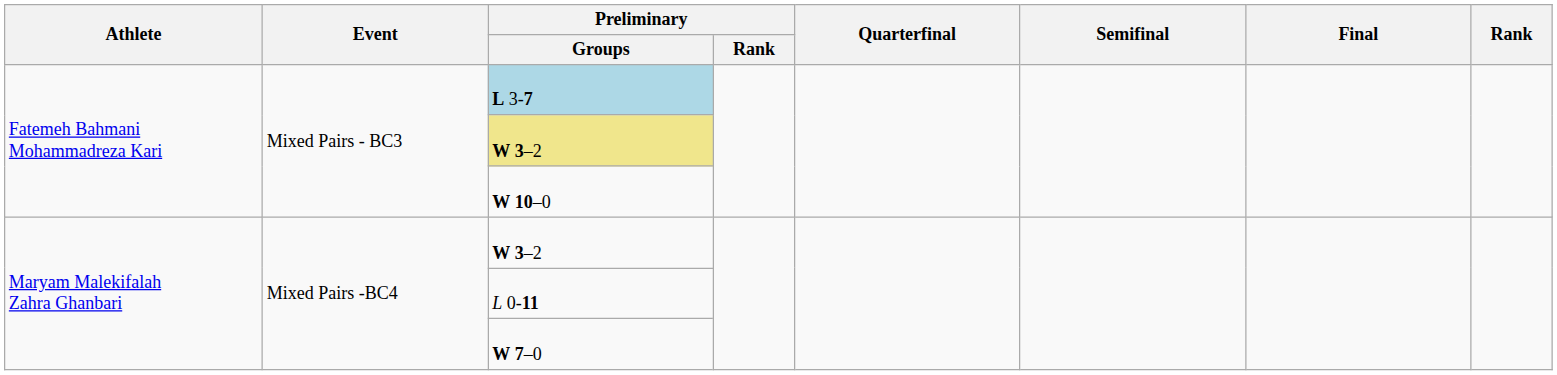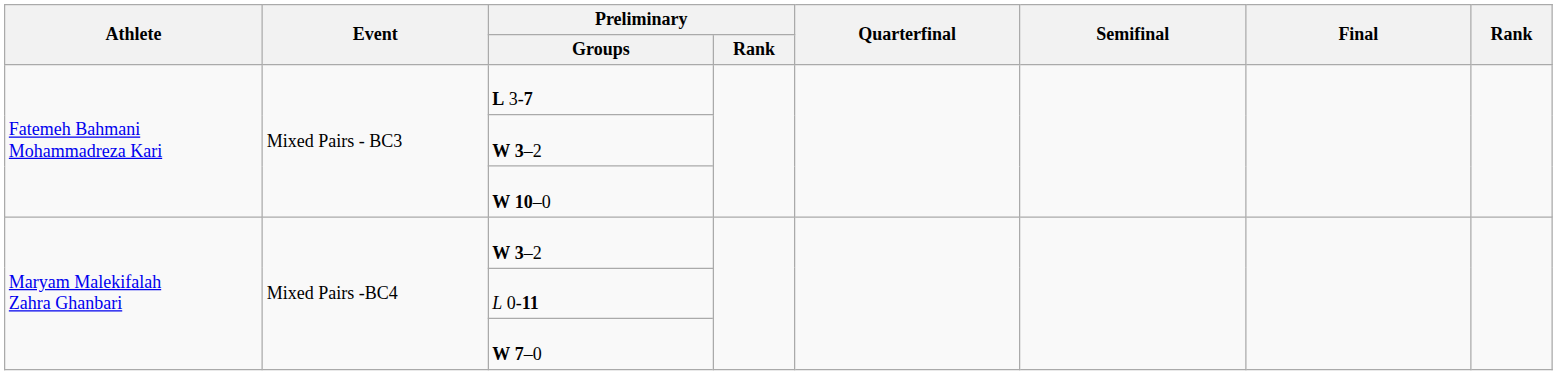(513, 100) lightblue background -> (513, 100) no background
(517, 151) khaki background -> (517, 151) no background
